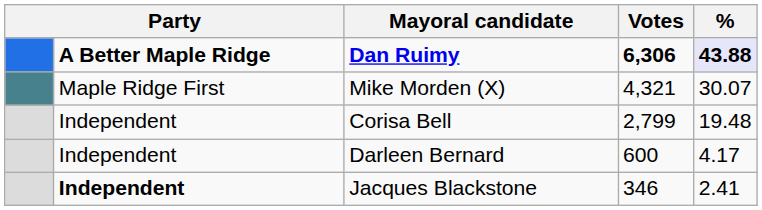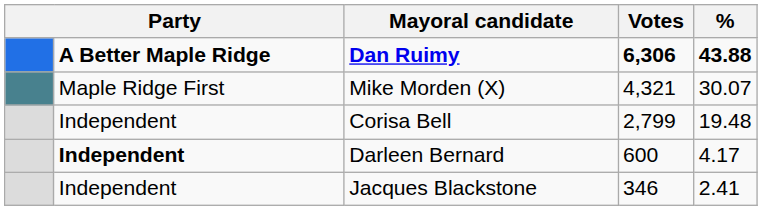(725, 54) lavender background -> (725, 54) no background
(118, 155) normal -> (122, 155) bold
(122, 188) bold -> (118, 188) normal
